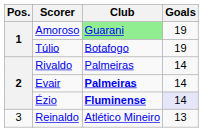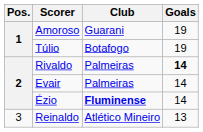(104, 30) lightgreen background -> (104, 30) no background
(180, 65) normal -> (180, 65) bold
(111, 83) bold -> (109, 83) normal
(180, 100) lavender background -> (180, 100) no background
